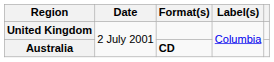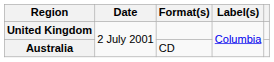(167, 48) bold -> (167, 48) normal
